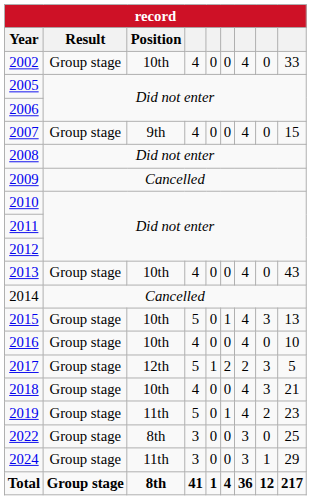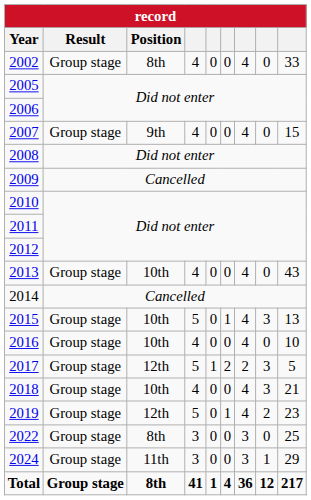(156, 62) 10th -> (156, 62) 8th
(156, 413) 11th -> (156, 413) 12th
